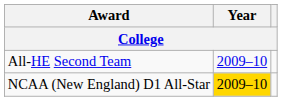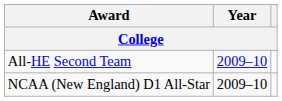(242, 84) gold background -> (242, 84) no background
